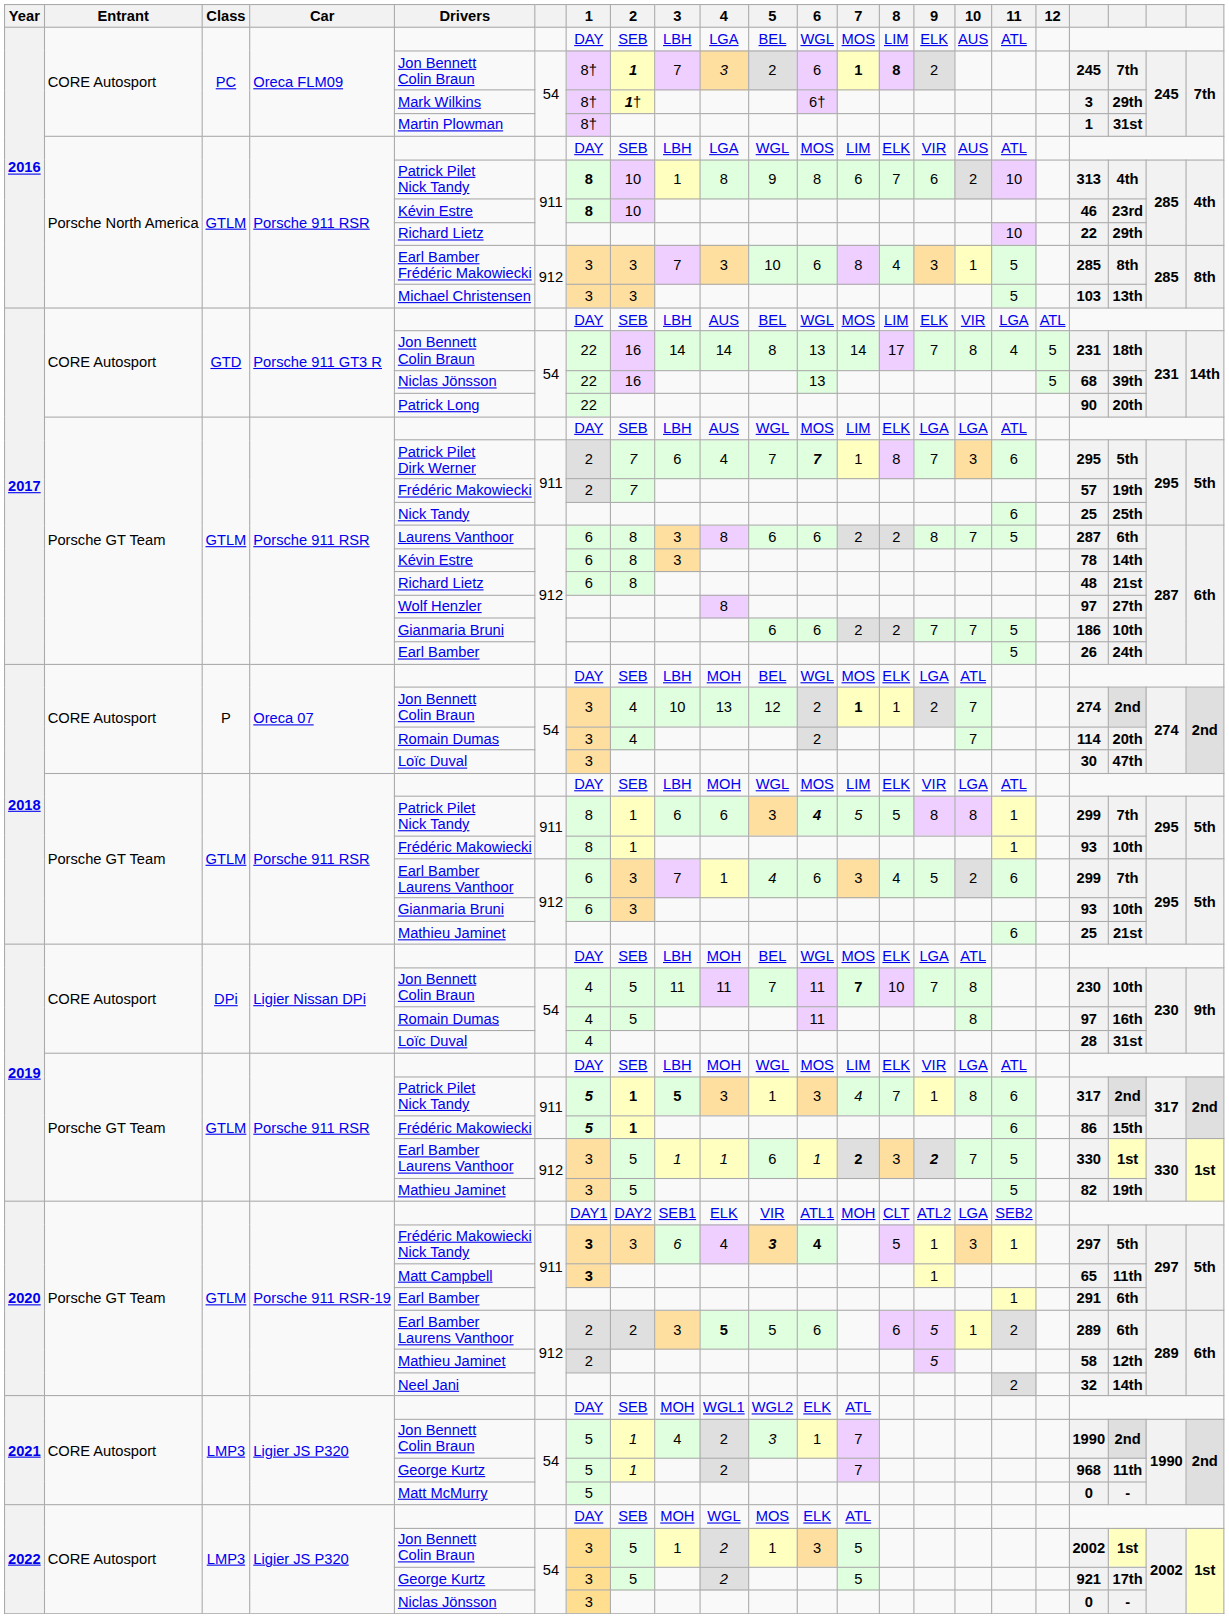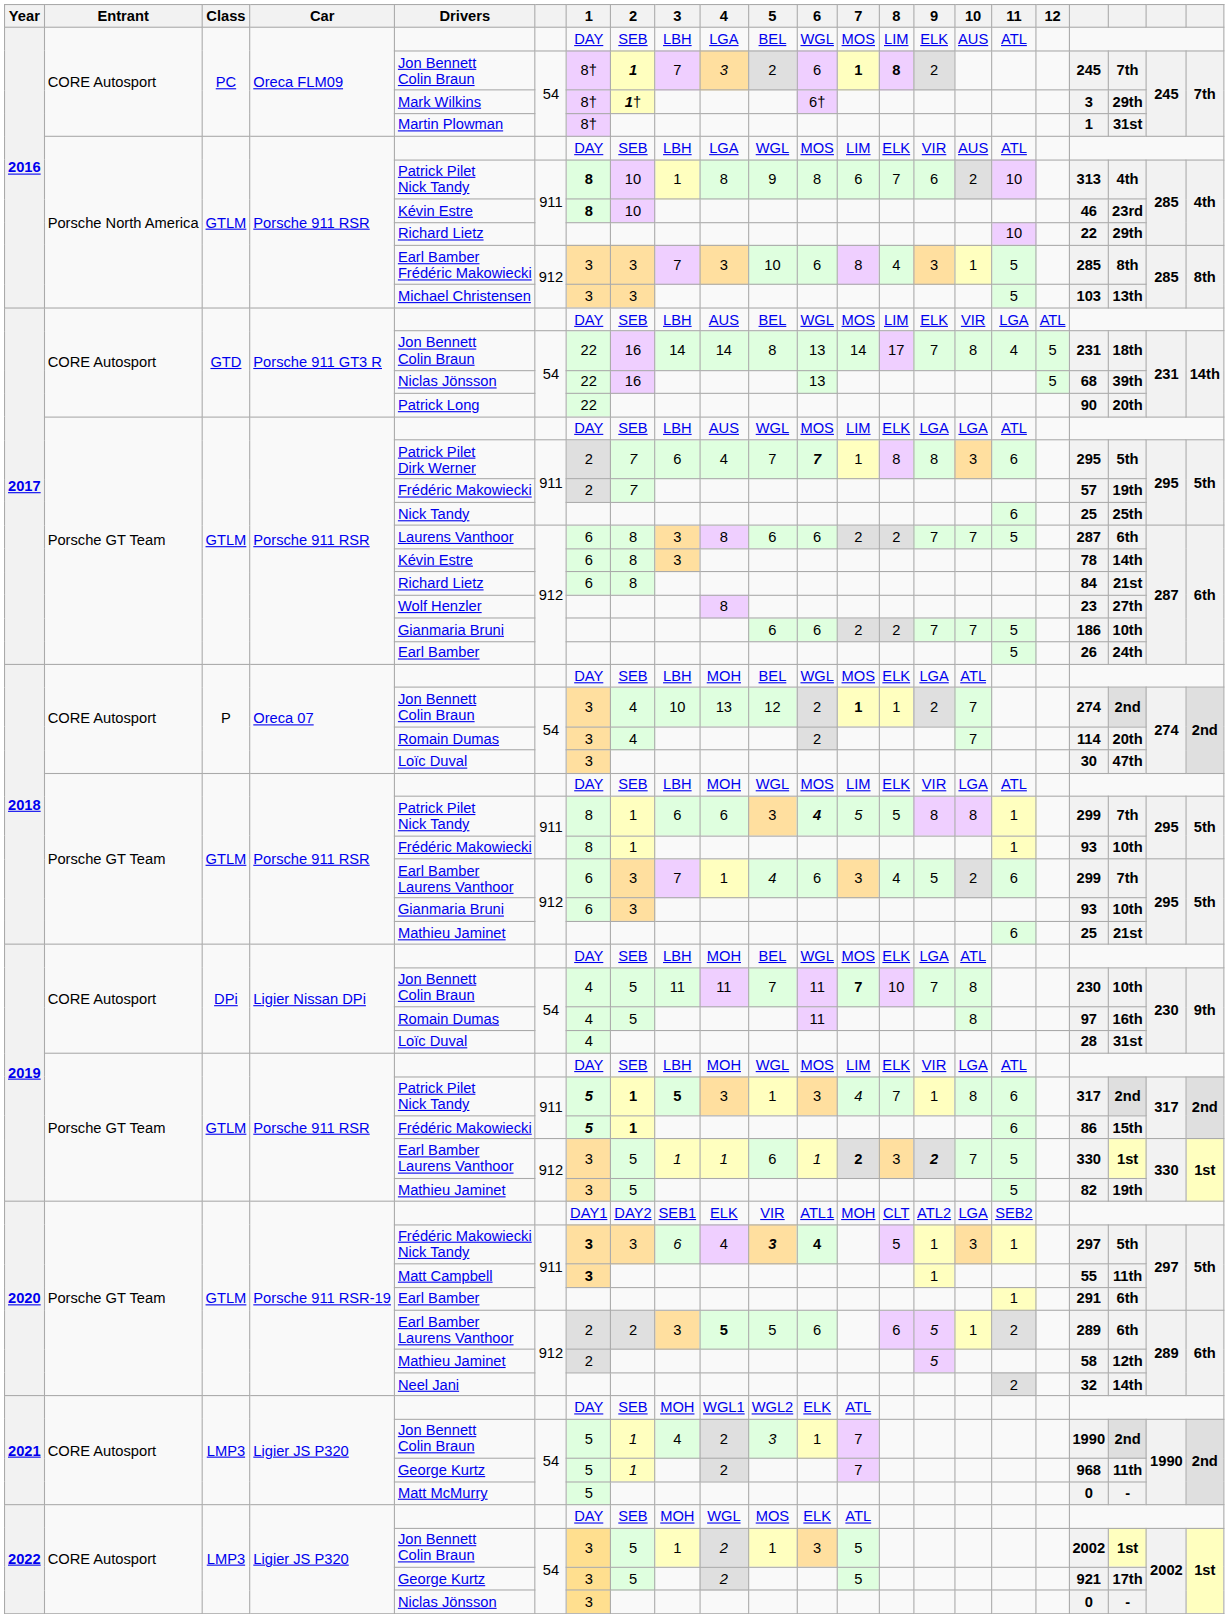(934, 459) 7 -> (934, 459) 8
(934, 537) 8 -> (934, 537) 7
(1089, 583) 48 -> (1089, 583) 84
(1089, 606) 97 -> (1089, 606) 23
(1089, 1275) 65 -> (1089, 1275) 55
